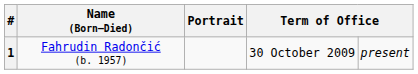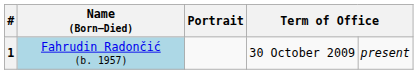(101, 53) no background -> (101, 53) lightblue background
